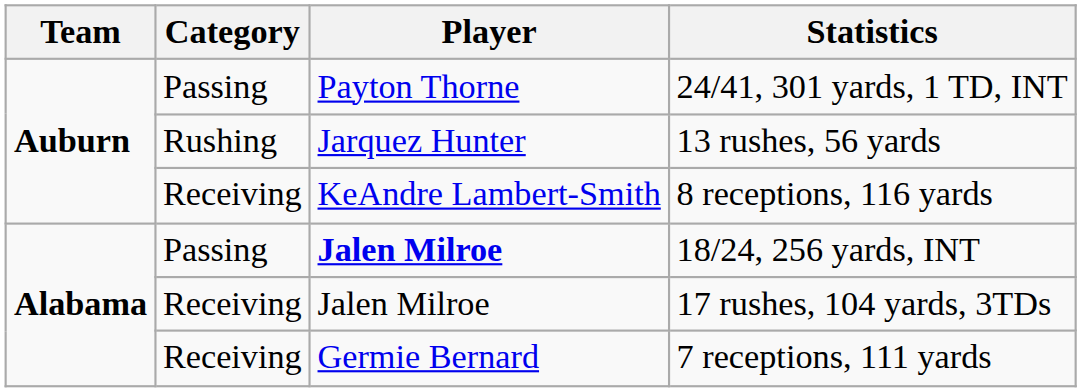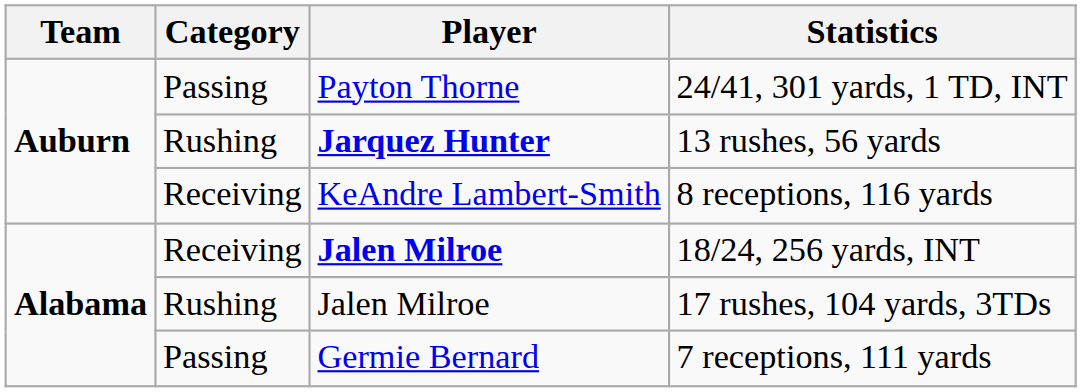(422, 140) normal -> (434, 140) bold
(215, 249) Passing -> (232, 249) Receiving
(232, 303) Receiving -> (220, 303) Rushing
(232, 357) Receiving -> (215, 357) Passing
